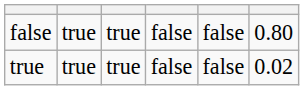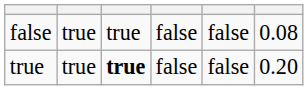(274, 32) 0.80 -> (279, 32) 0.08
(123, 67) normal -> (126, 67) bold
(274, 67) 0.02 -> (279, 67) 0.20
